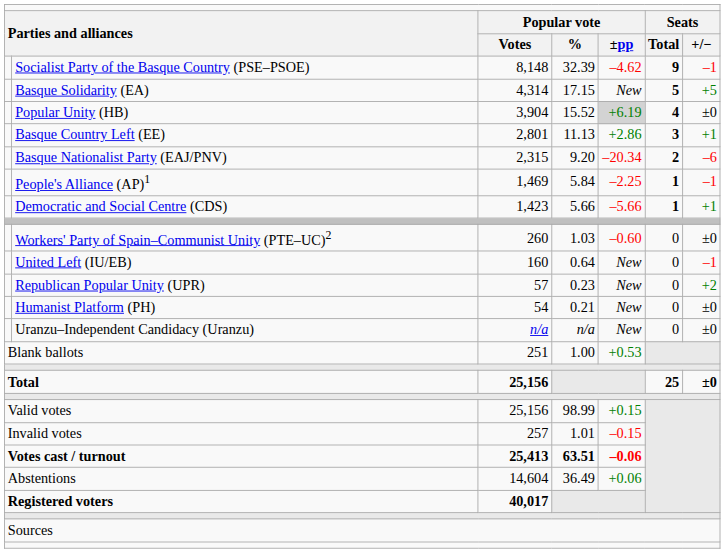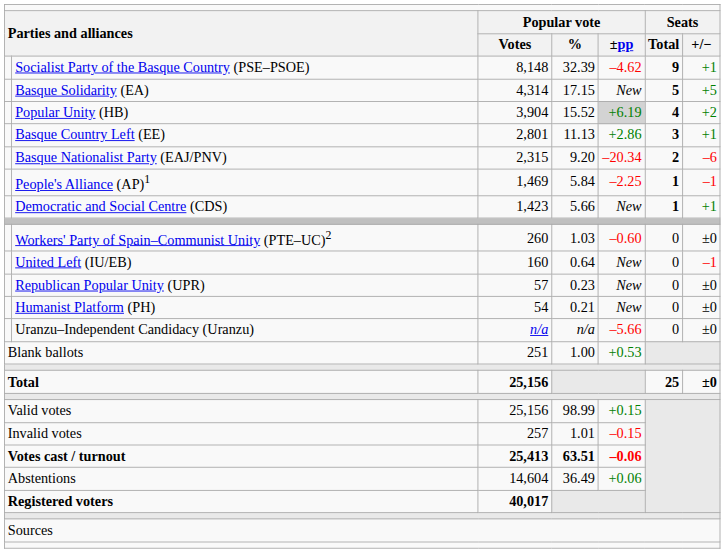(710, 67) –1 -> (709, 67) +1
(709, 112) ±0 -> (709, 112) +2
(625, 206) –5.66 -> (629, 206) New
(709, 285) +2 -> (709, 285) ±0
(629, 330) New -> (625, 330) –5.66
